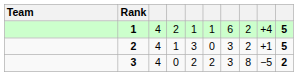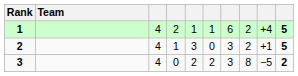columns swapped: (133, 12) <-> (20, 12)
